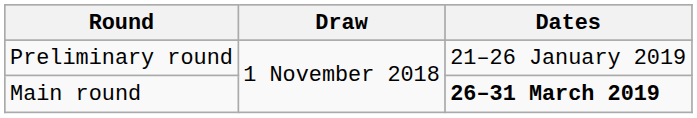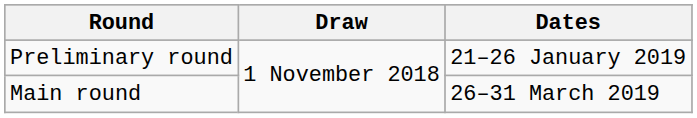(555, 94) bold -> (555, 94) normal
